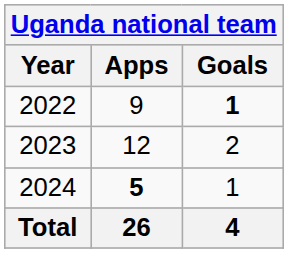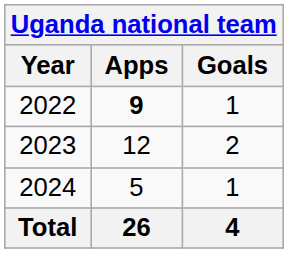(136, 106) normal -> (136, 106) bold
(232, 106) bold -> (232, 106) normal
(136, 187) bold -> (136, 187) normal
